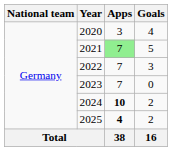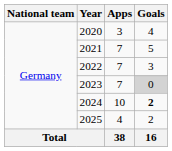(120, 48) lightgreen background -> (120, 48) no background
(151, 84) no background -> (151, 84) lightgrey background
(120, 102) bold -> (120, 102) normal
(151, 102) normal -> (151, 102) bold
(120, 119) bold -> (120, 119) normal
